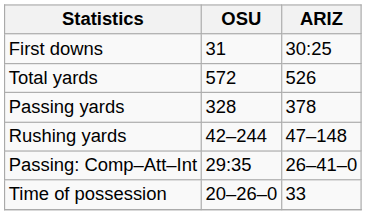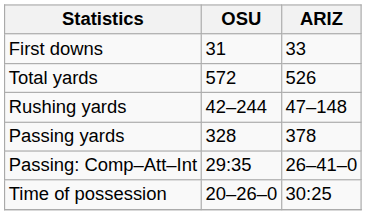(309, 48) 30:25 -> (296, 48) 33
rows swapped: (68, 136) <-> (67, 107)
(296, 194) 33 -> (309, 194) 30:25
